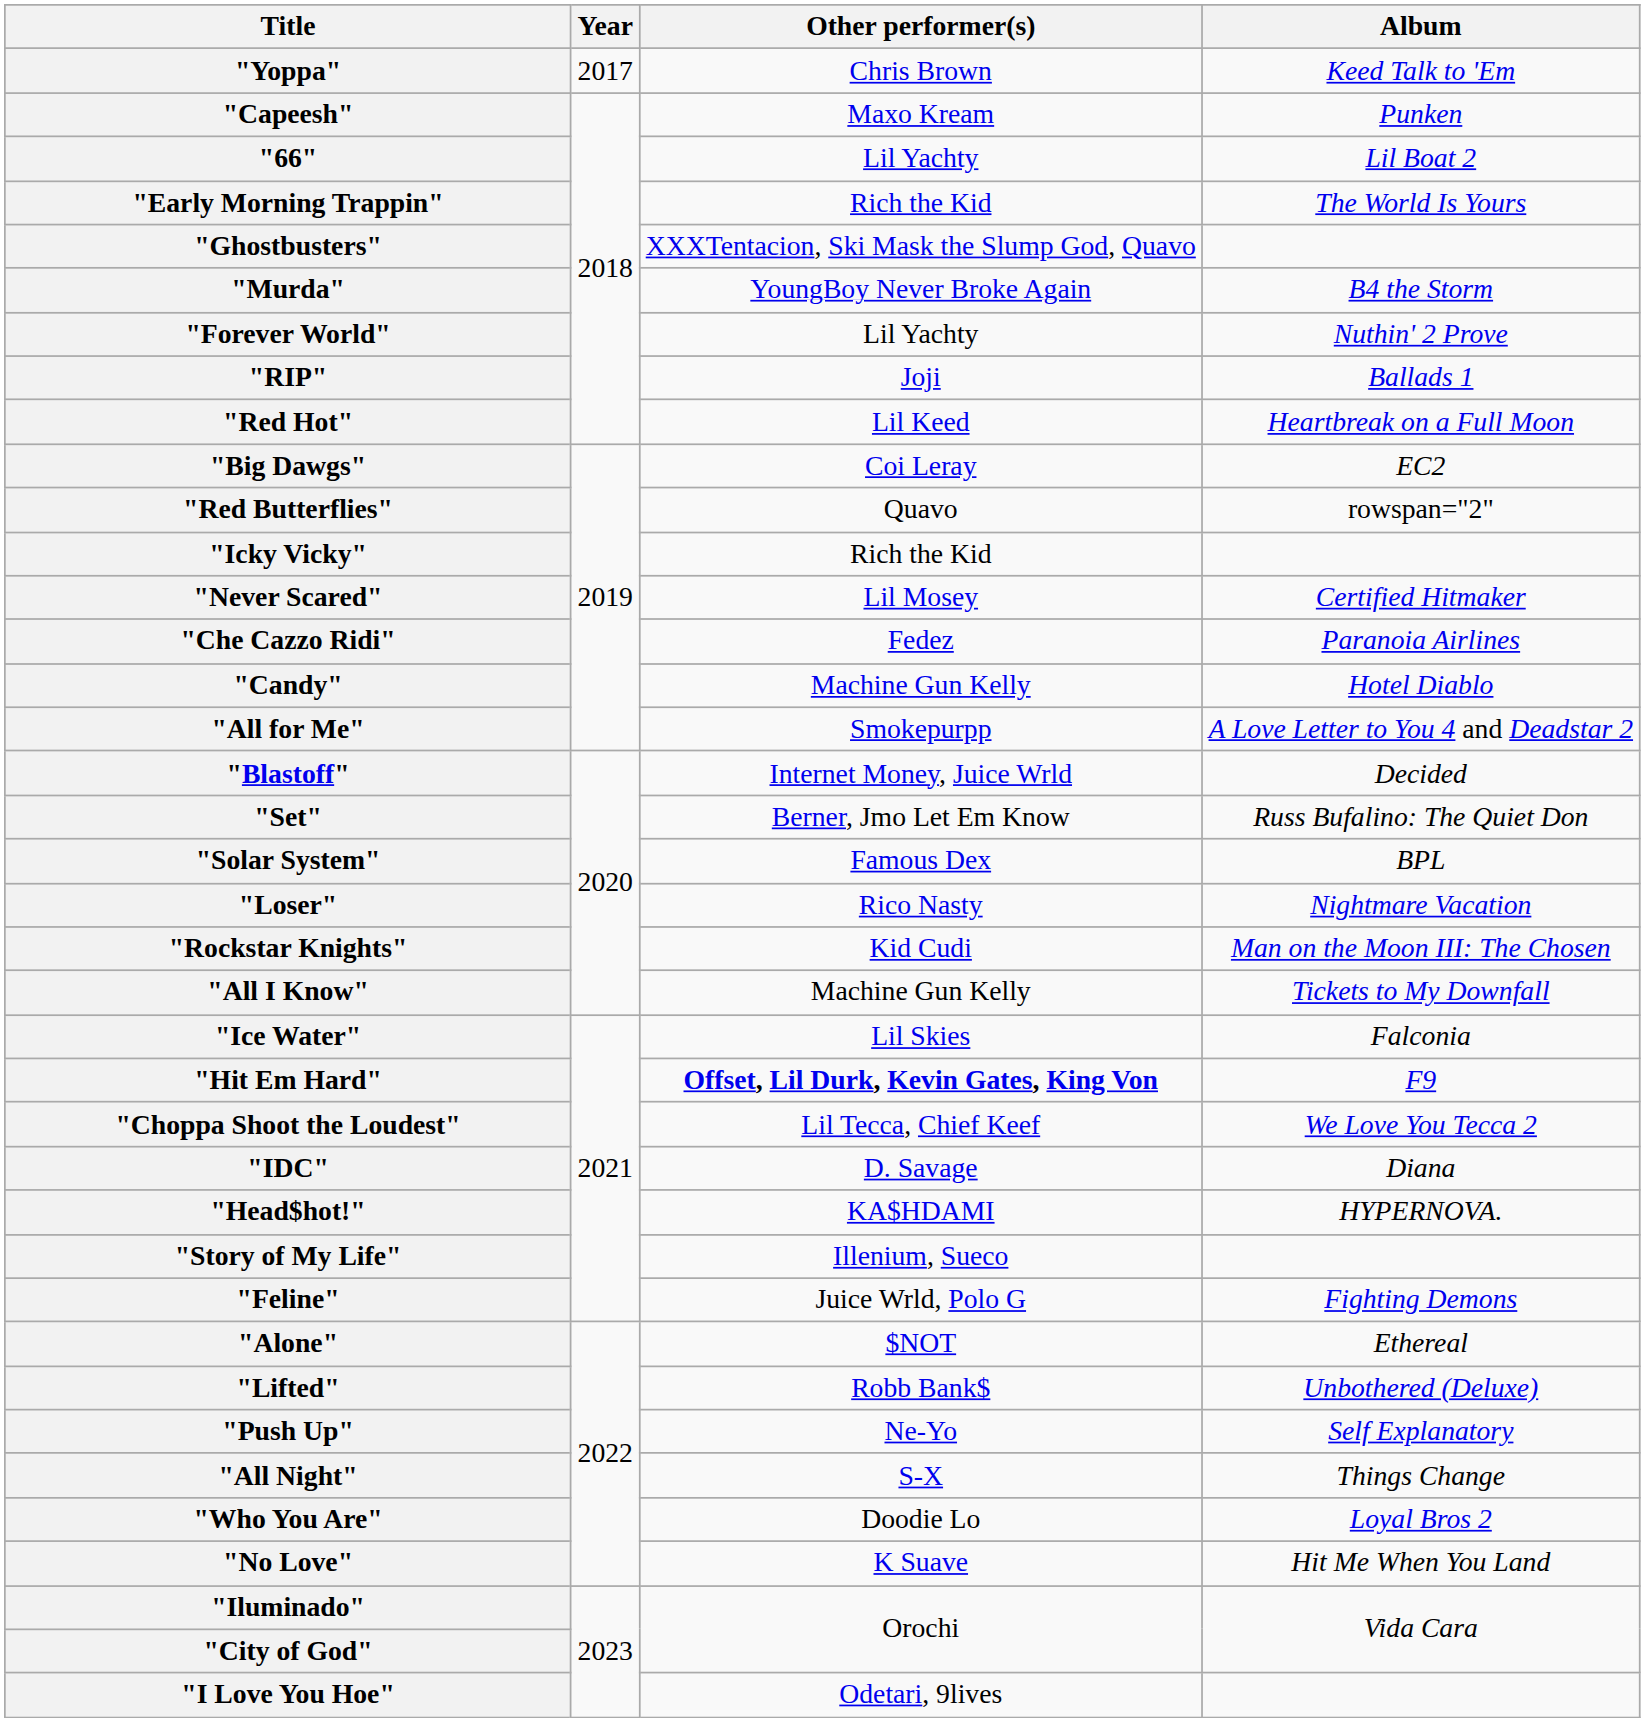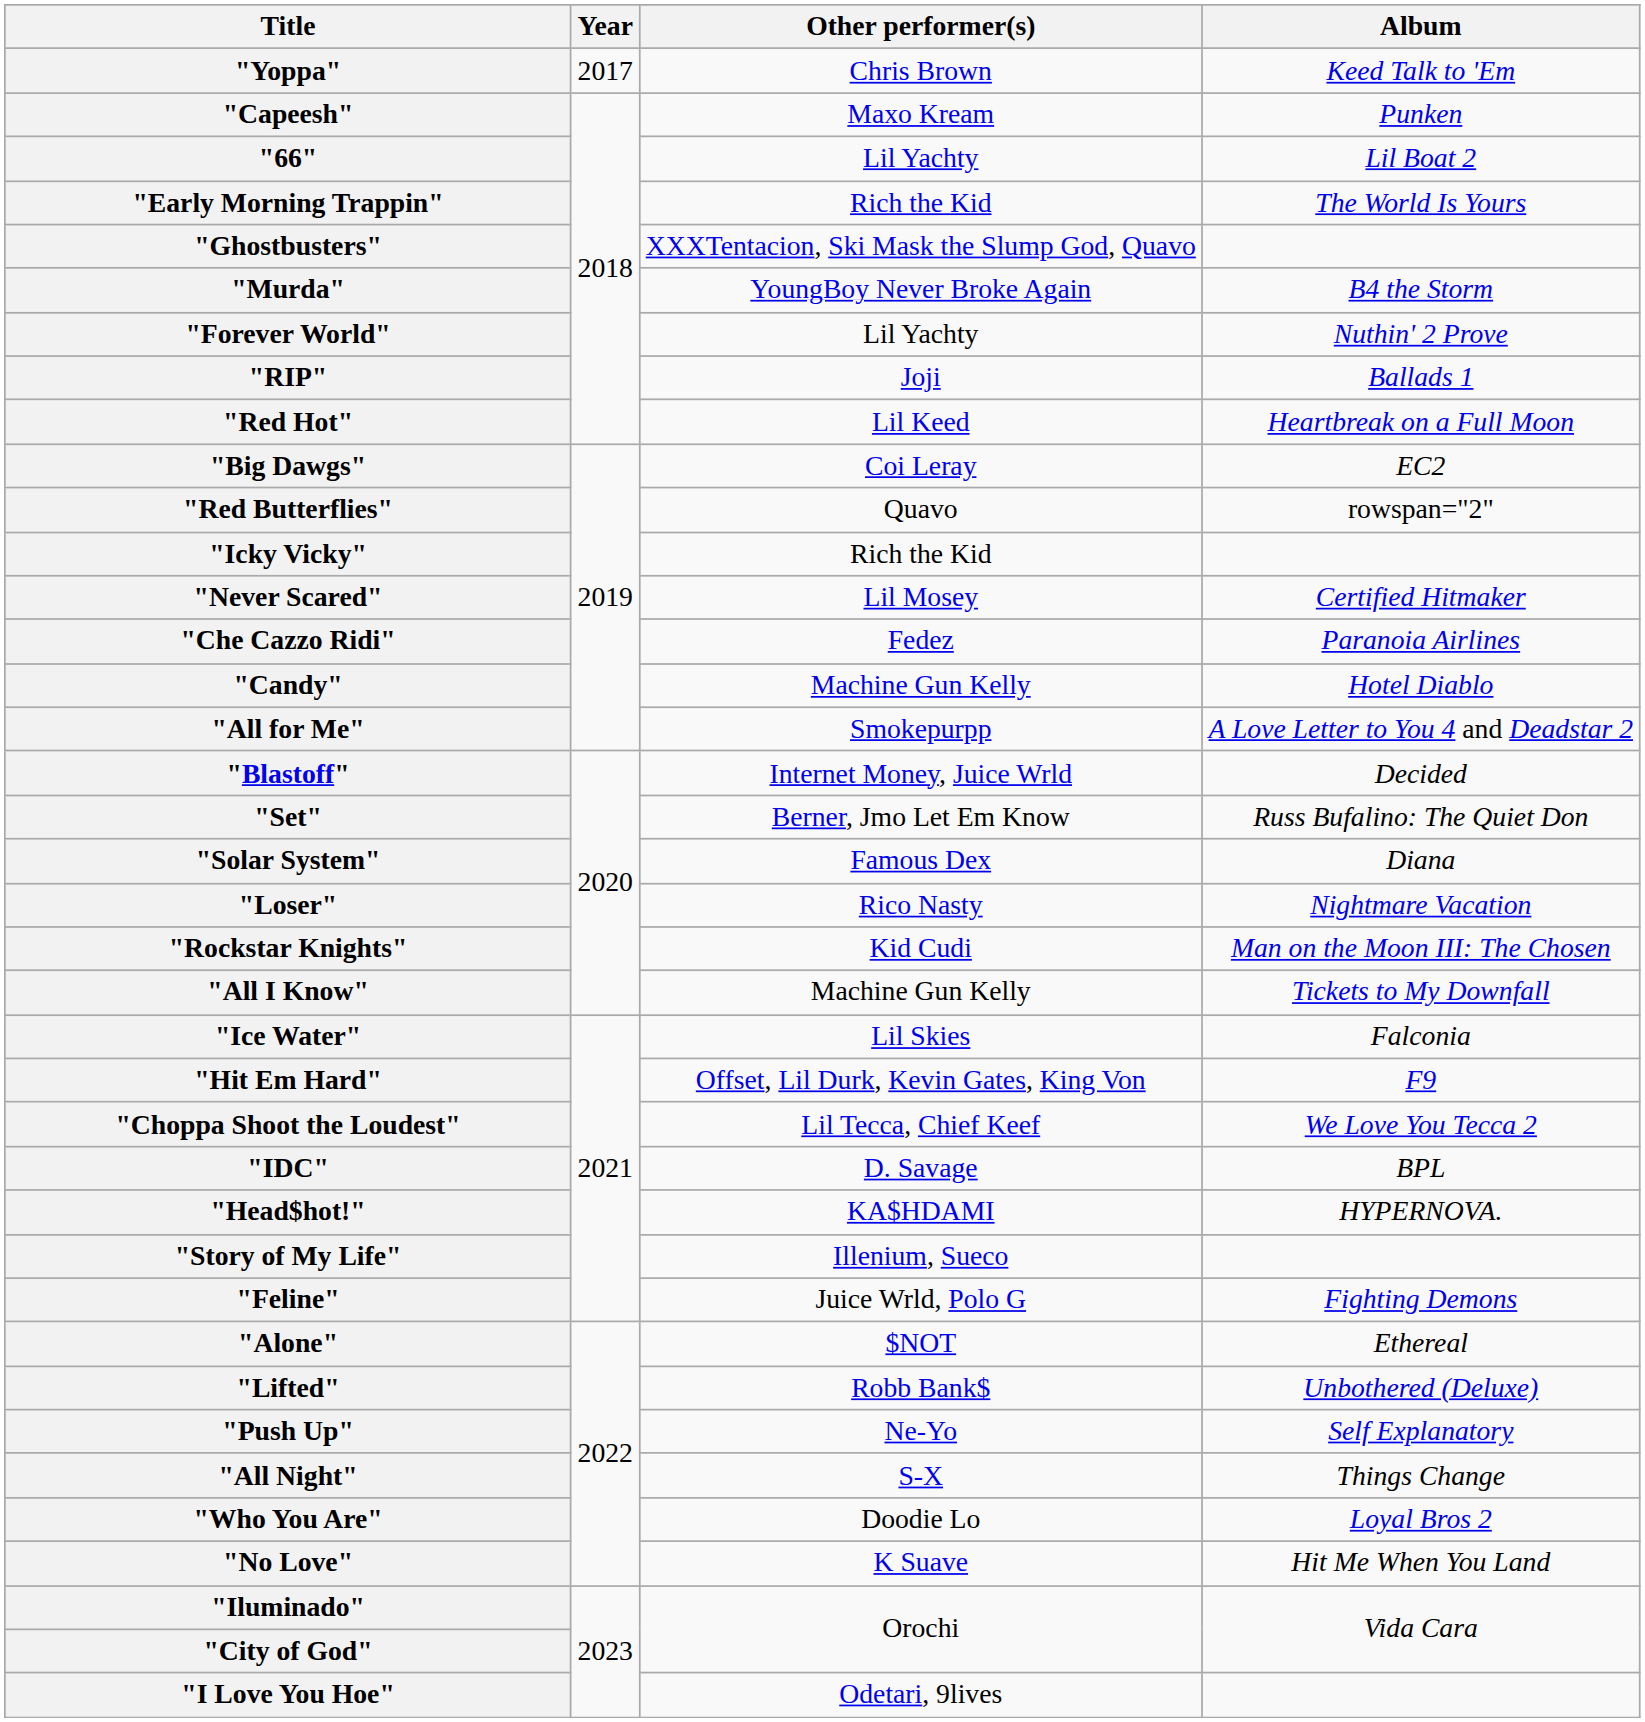(1421, 860) BPL -> (1421, 860) Diana
(921, 1080) bold -> (921, 1080) normal
(1421, 1167) Diana -> (1421, 1167) BPL
